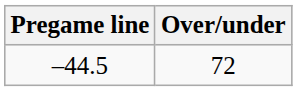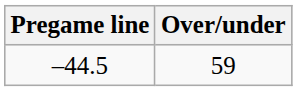(223, 64) 72 -> (223, 64) 59
